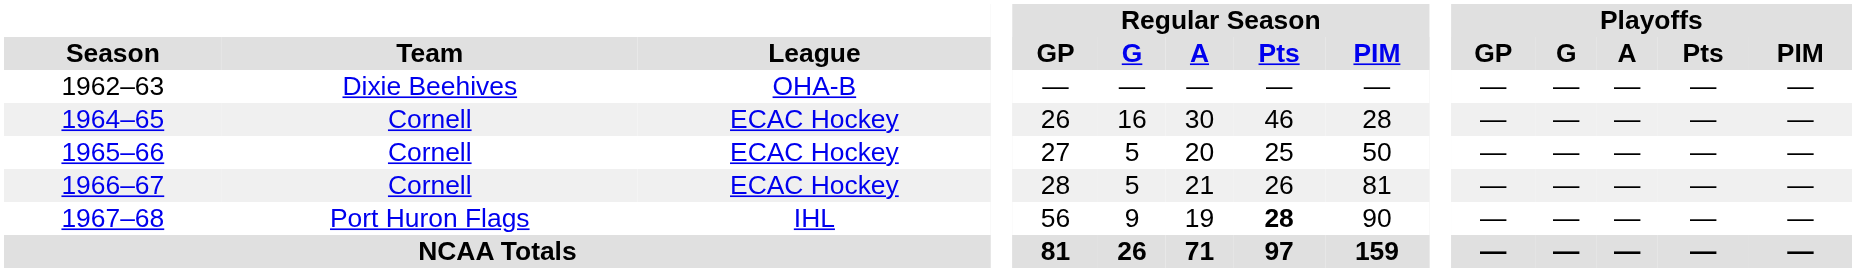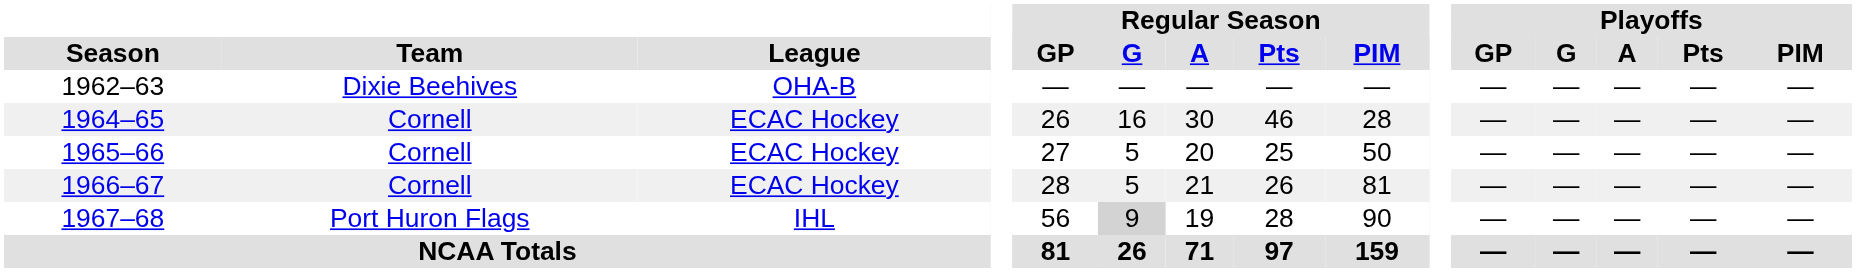(1132, 218) no background -> (1132, 218) lightgrey background
(1279, 218) bold -> (1279, 218) normal
